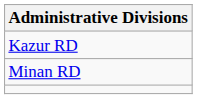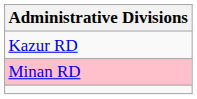(44, 71) no background -> (44, 71) pink background
